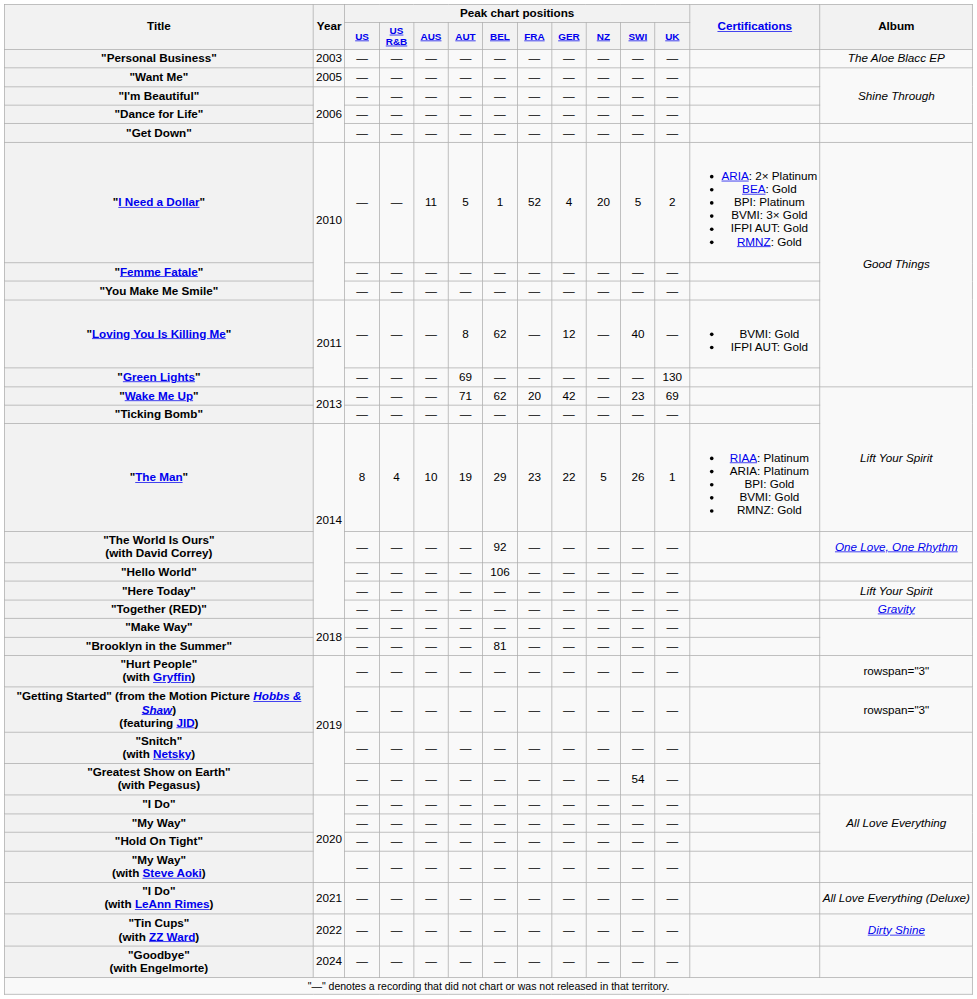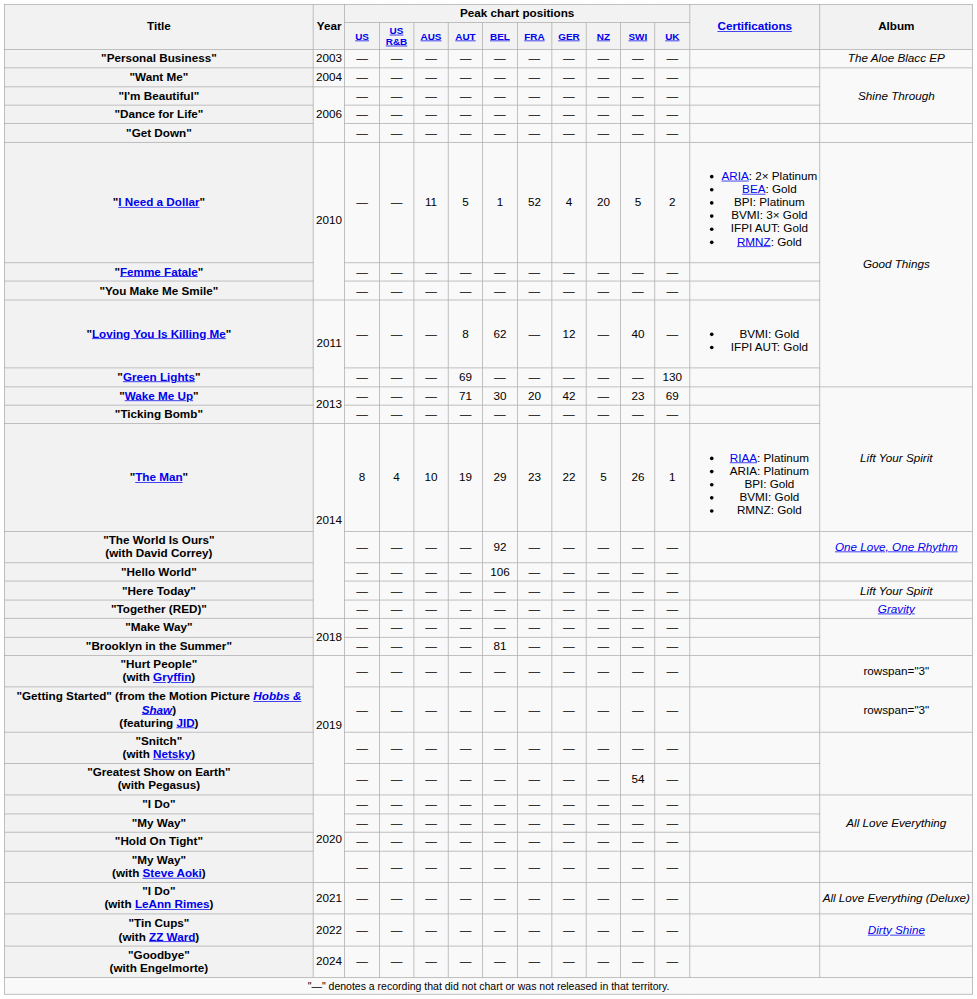(329, 77) 2005 -> (329, 77) 2004
(500, 395) 62 -> (500, 395) 30
